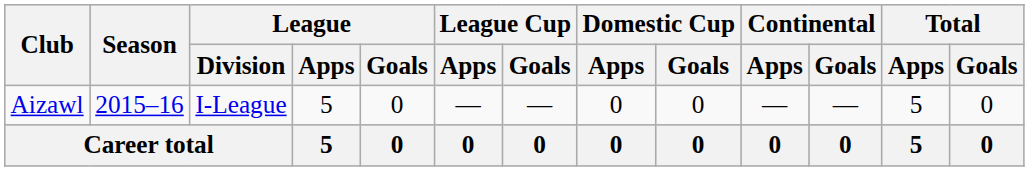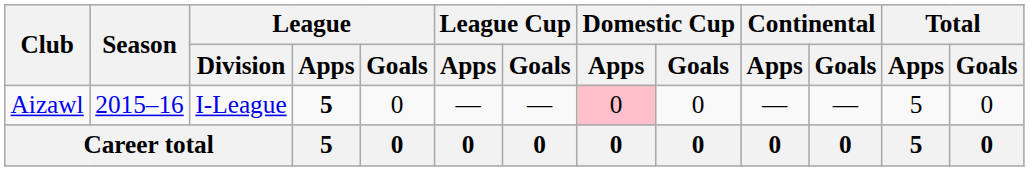(326, 104) normal -> (326, 104) bold
(616, 104) no background -> (616, 104) pink background
